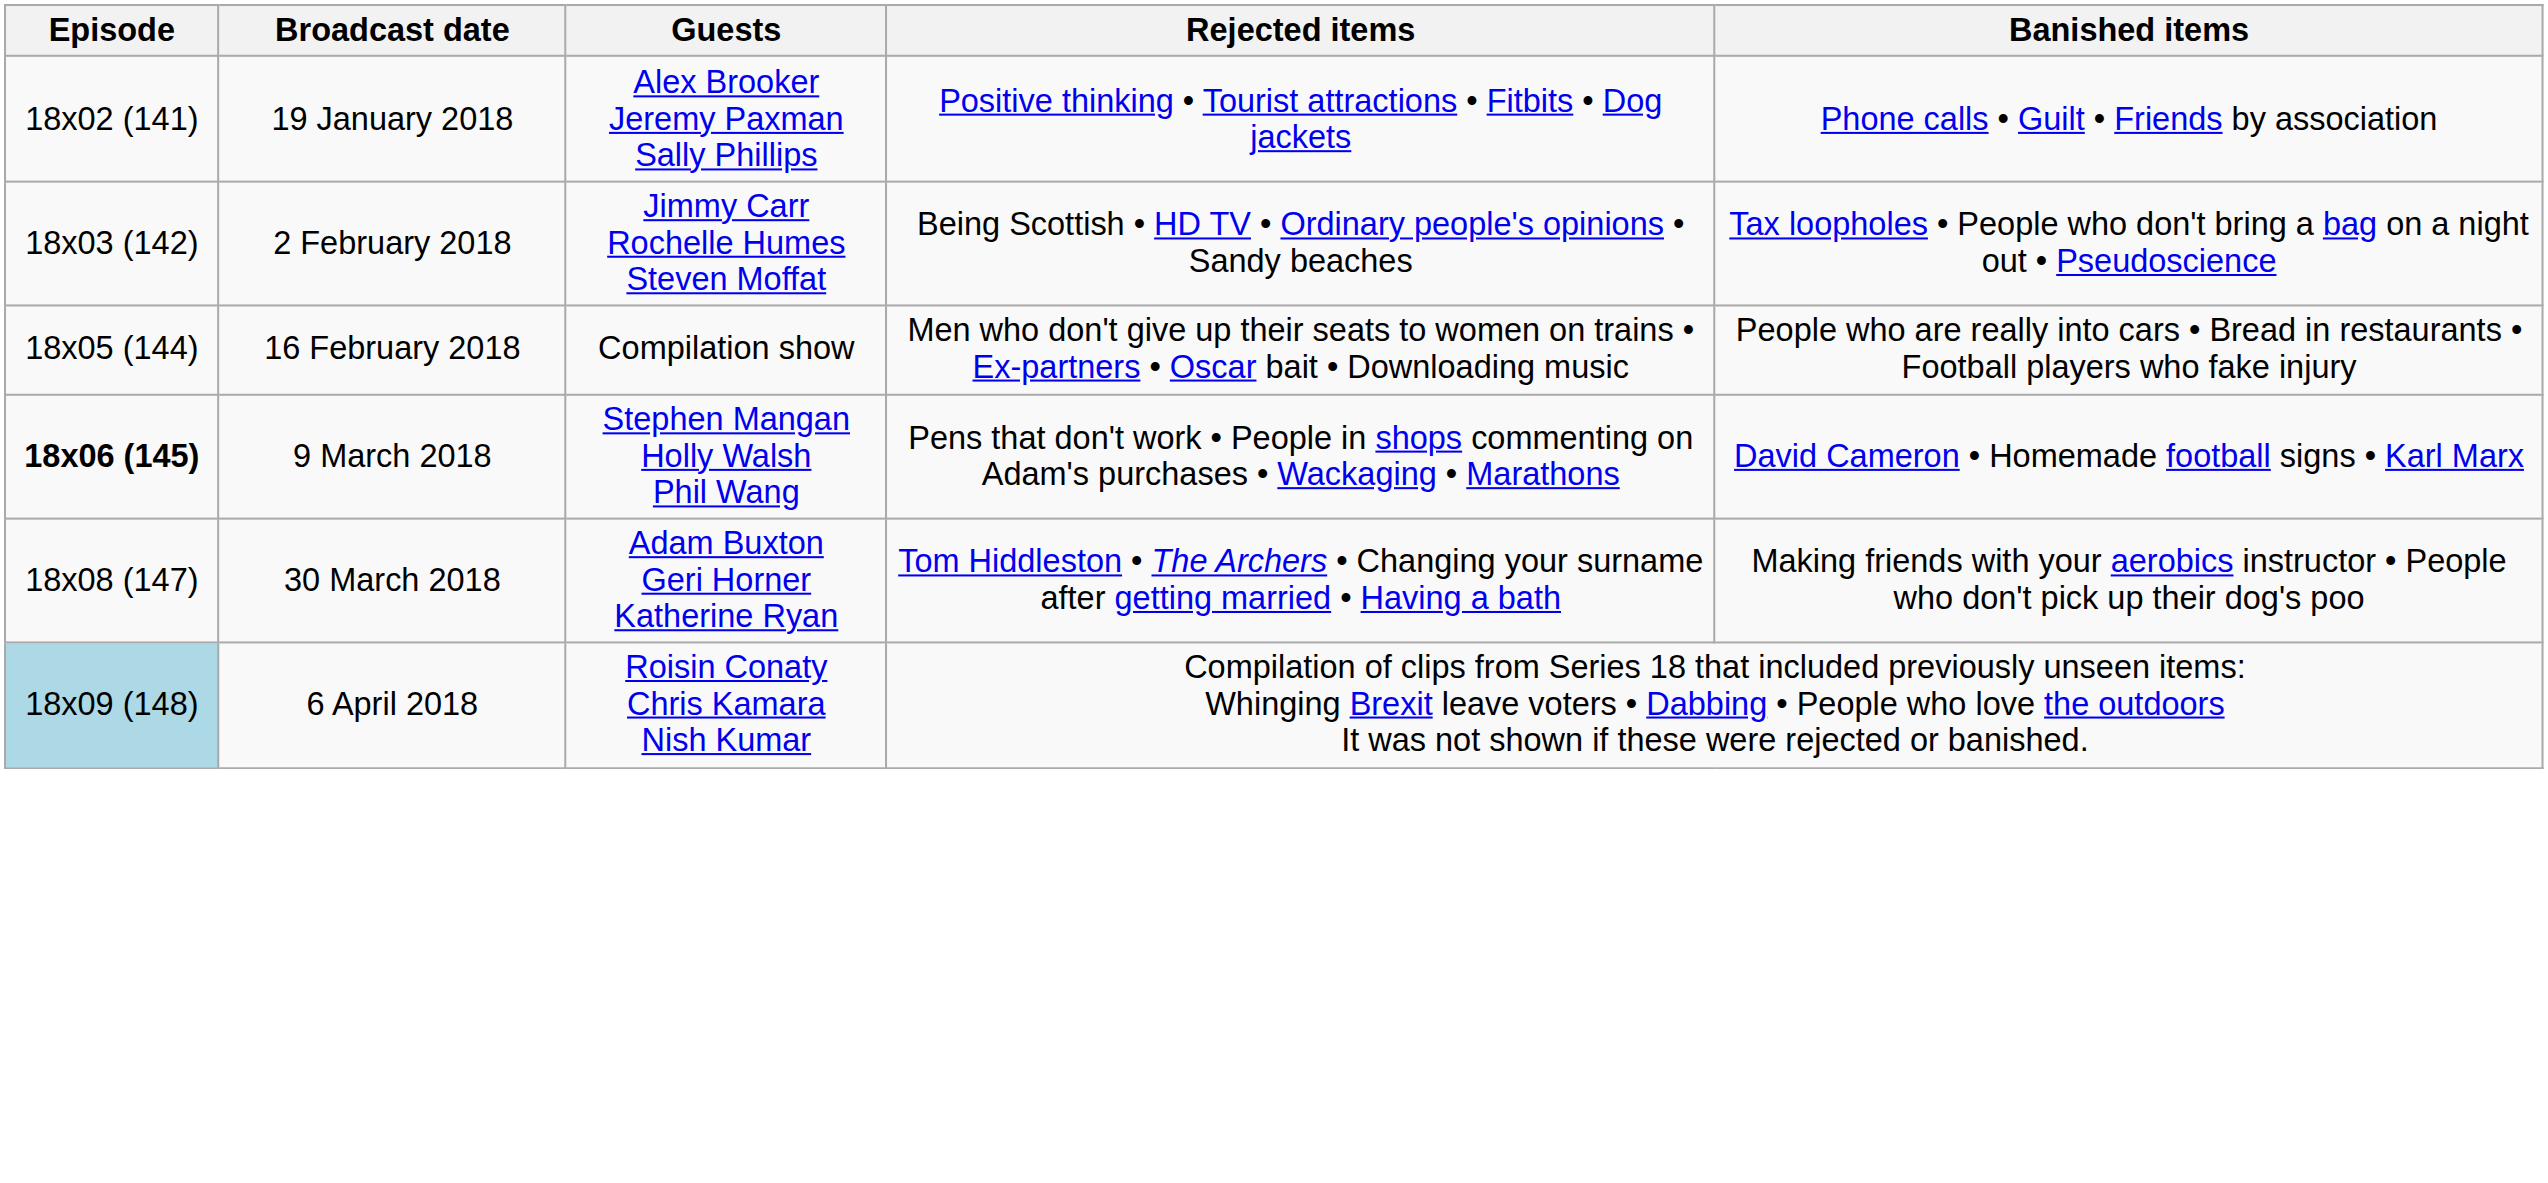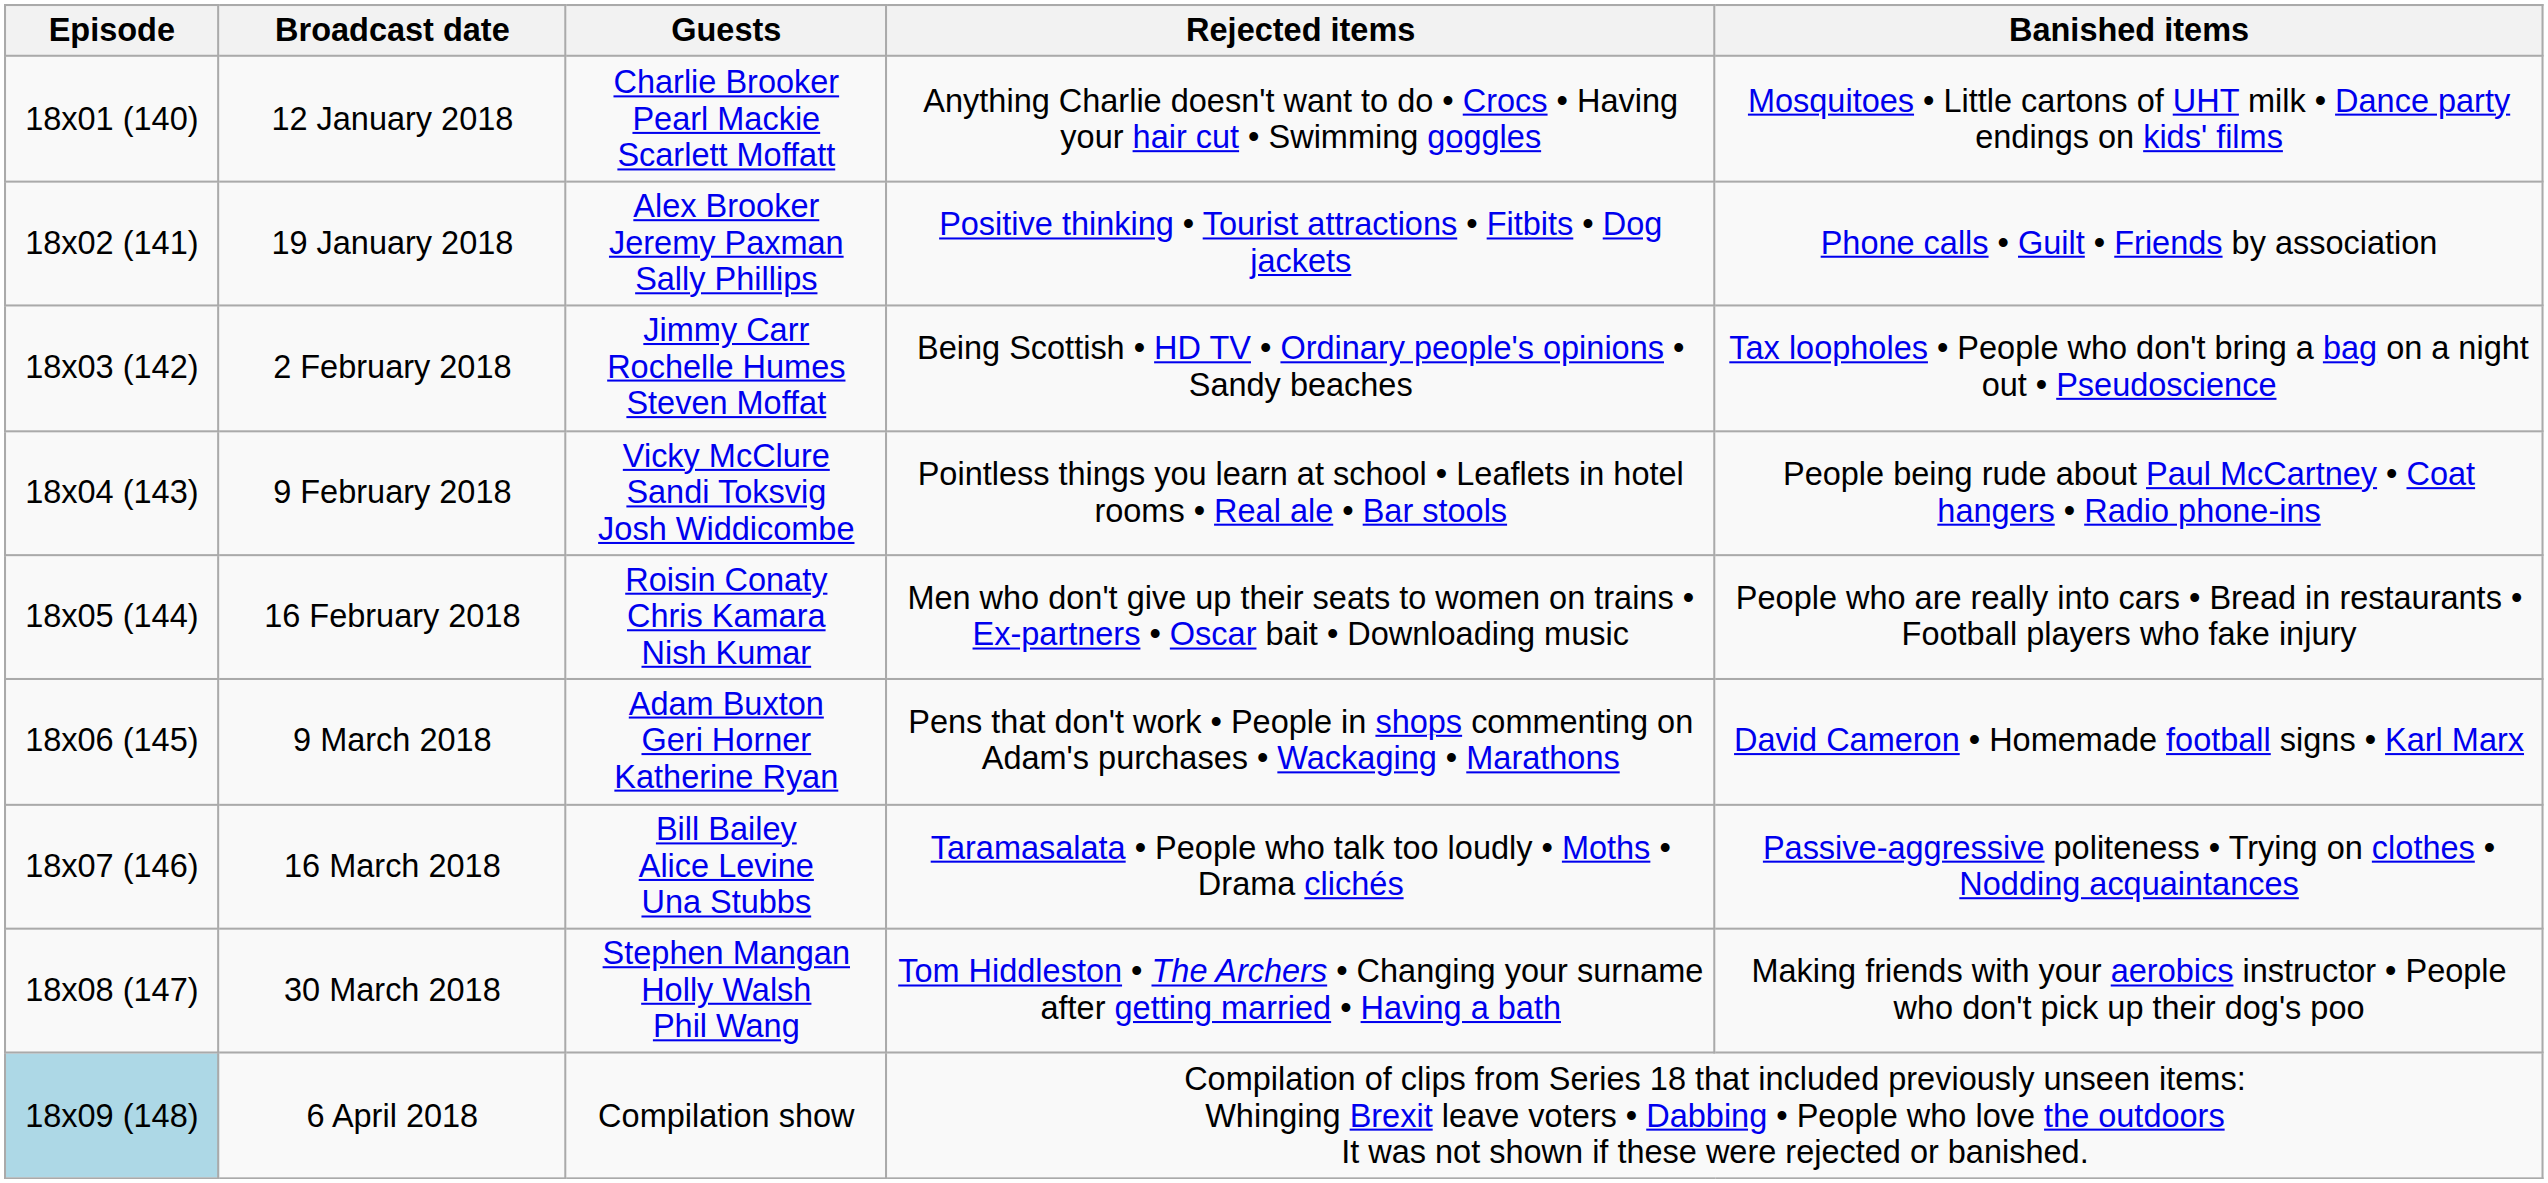+ row: (392, 118)
+ row: (392, 492)
(726, 349) Compilation show -> (726, 616) Roisin Conaty Chris Kamara Nish Kumar
(112, 455) bold -> (112, 741) normal
(726, 455) Stephen Mangan Holly Walsh Phil Wang -> (726, 741) Adam Buxton Geri Horner Katherine Ryan
+ row: (392, 865)
(726, 580) Adam Buxton Geri Horner Katherine Ryan -> (726, 990) Stephen Mangan Holly Walsh Phil Wang
(726, 704) Roisin Conaty Chris Kamara Nish Kumar -> (726, 1115) Compilation show
